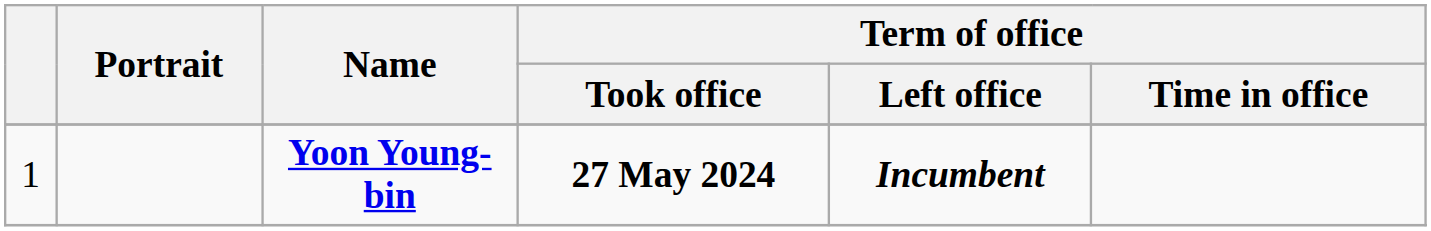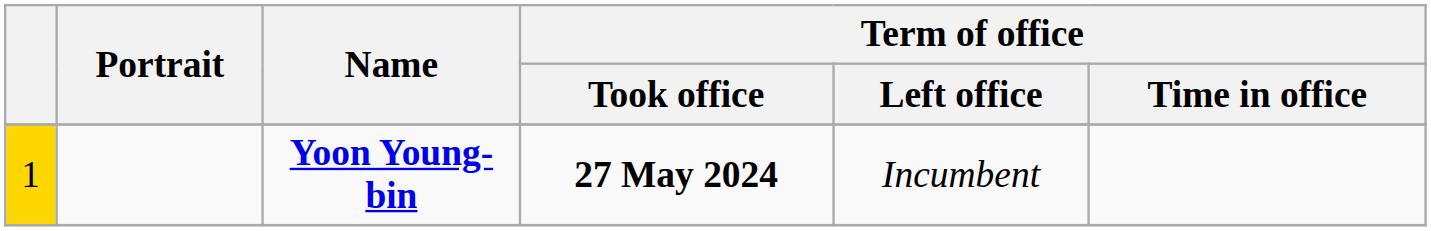(31, 174) no background -> (31, 174) gold background
(960, 174) bold -> (961, 174) normal
